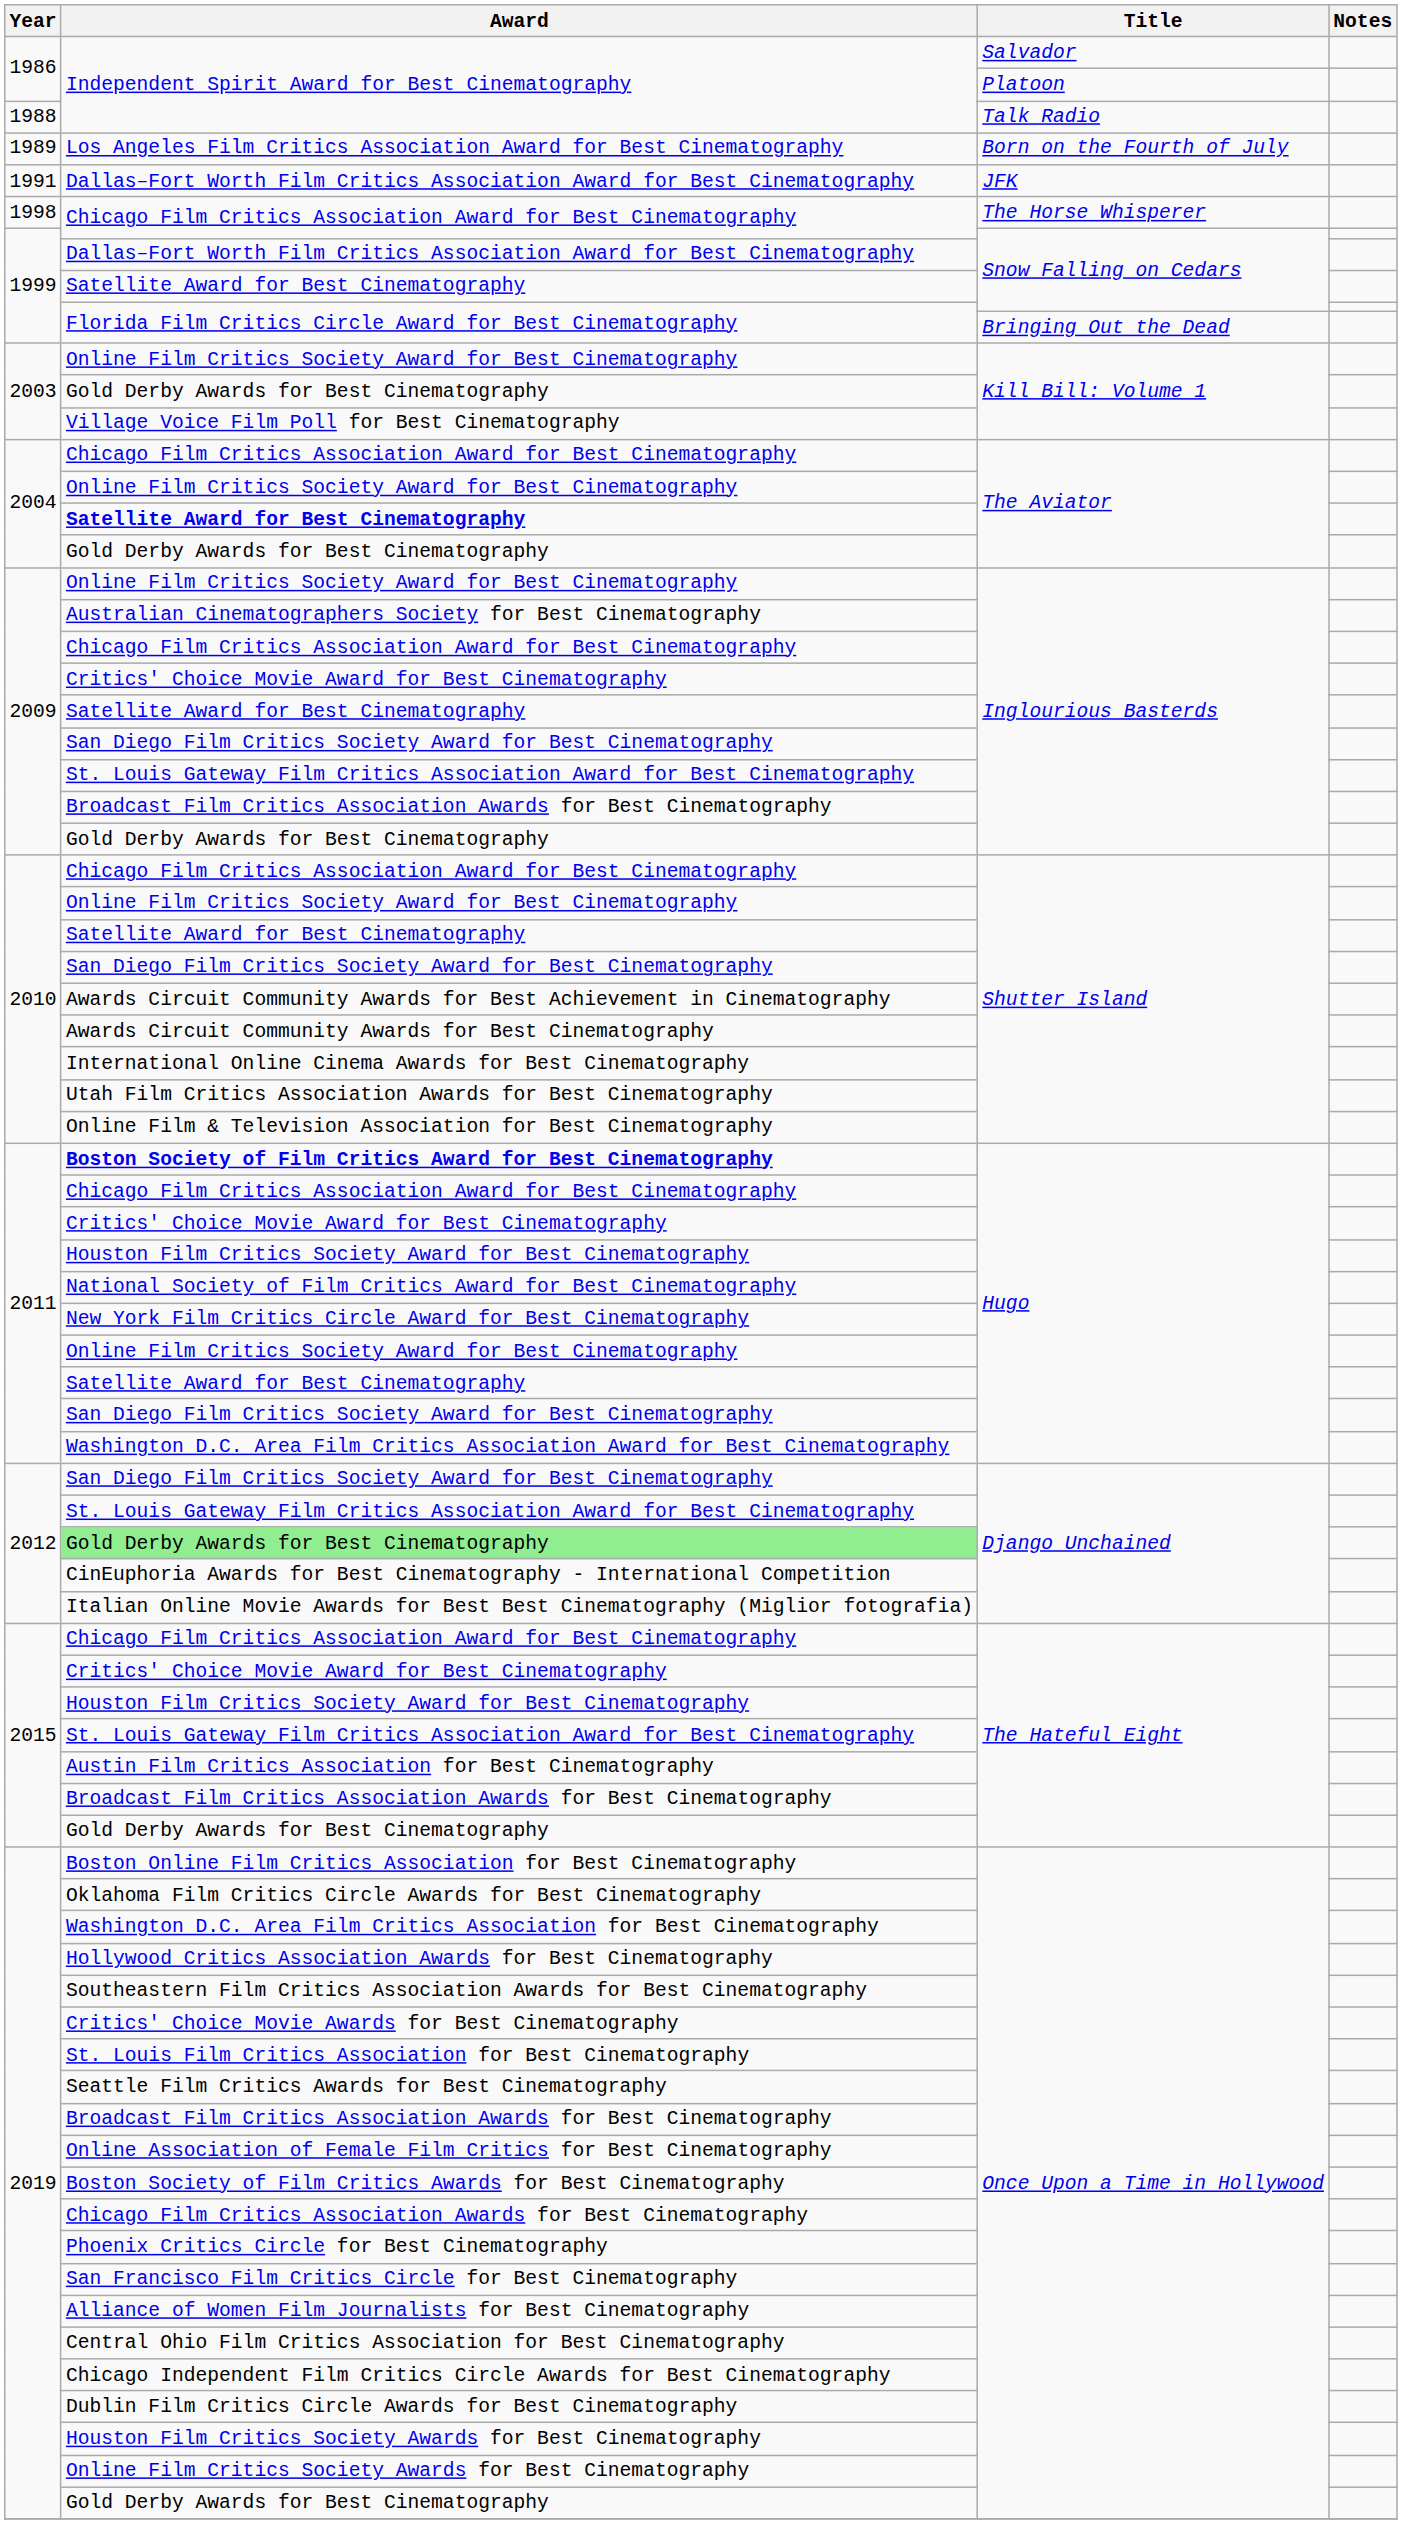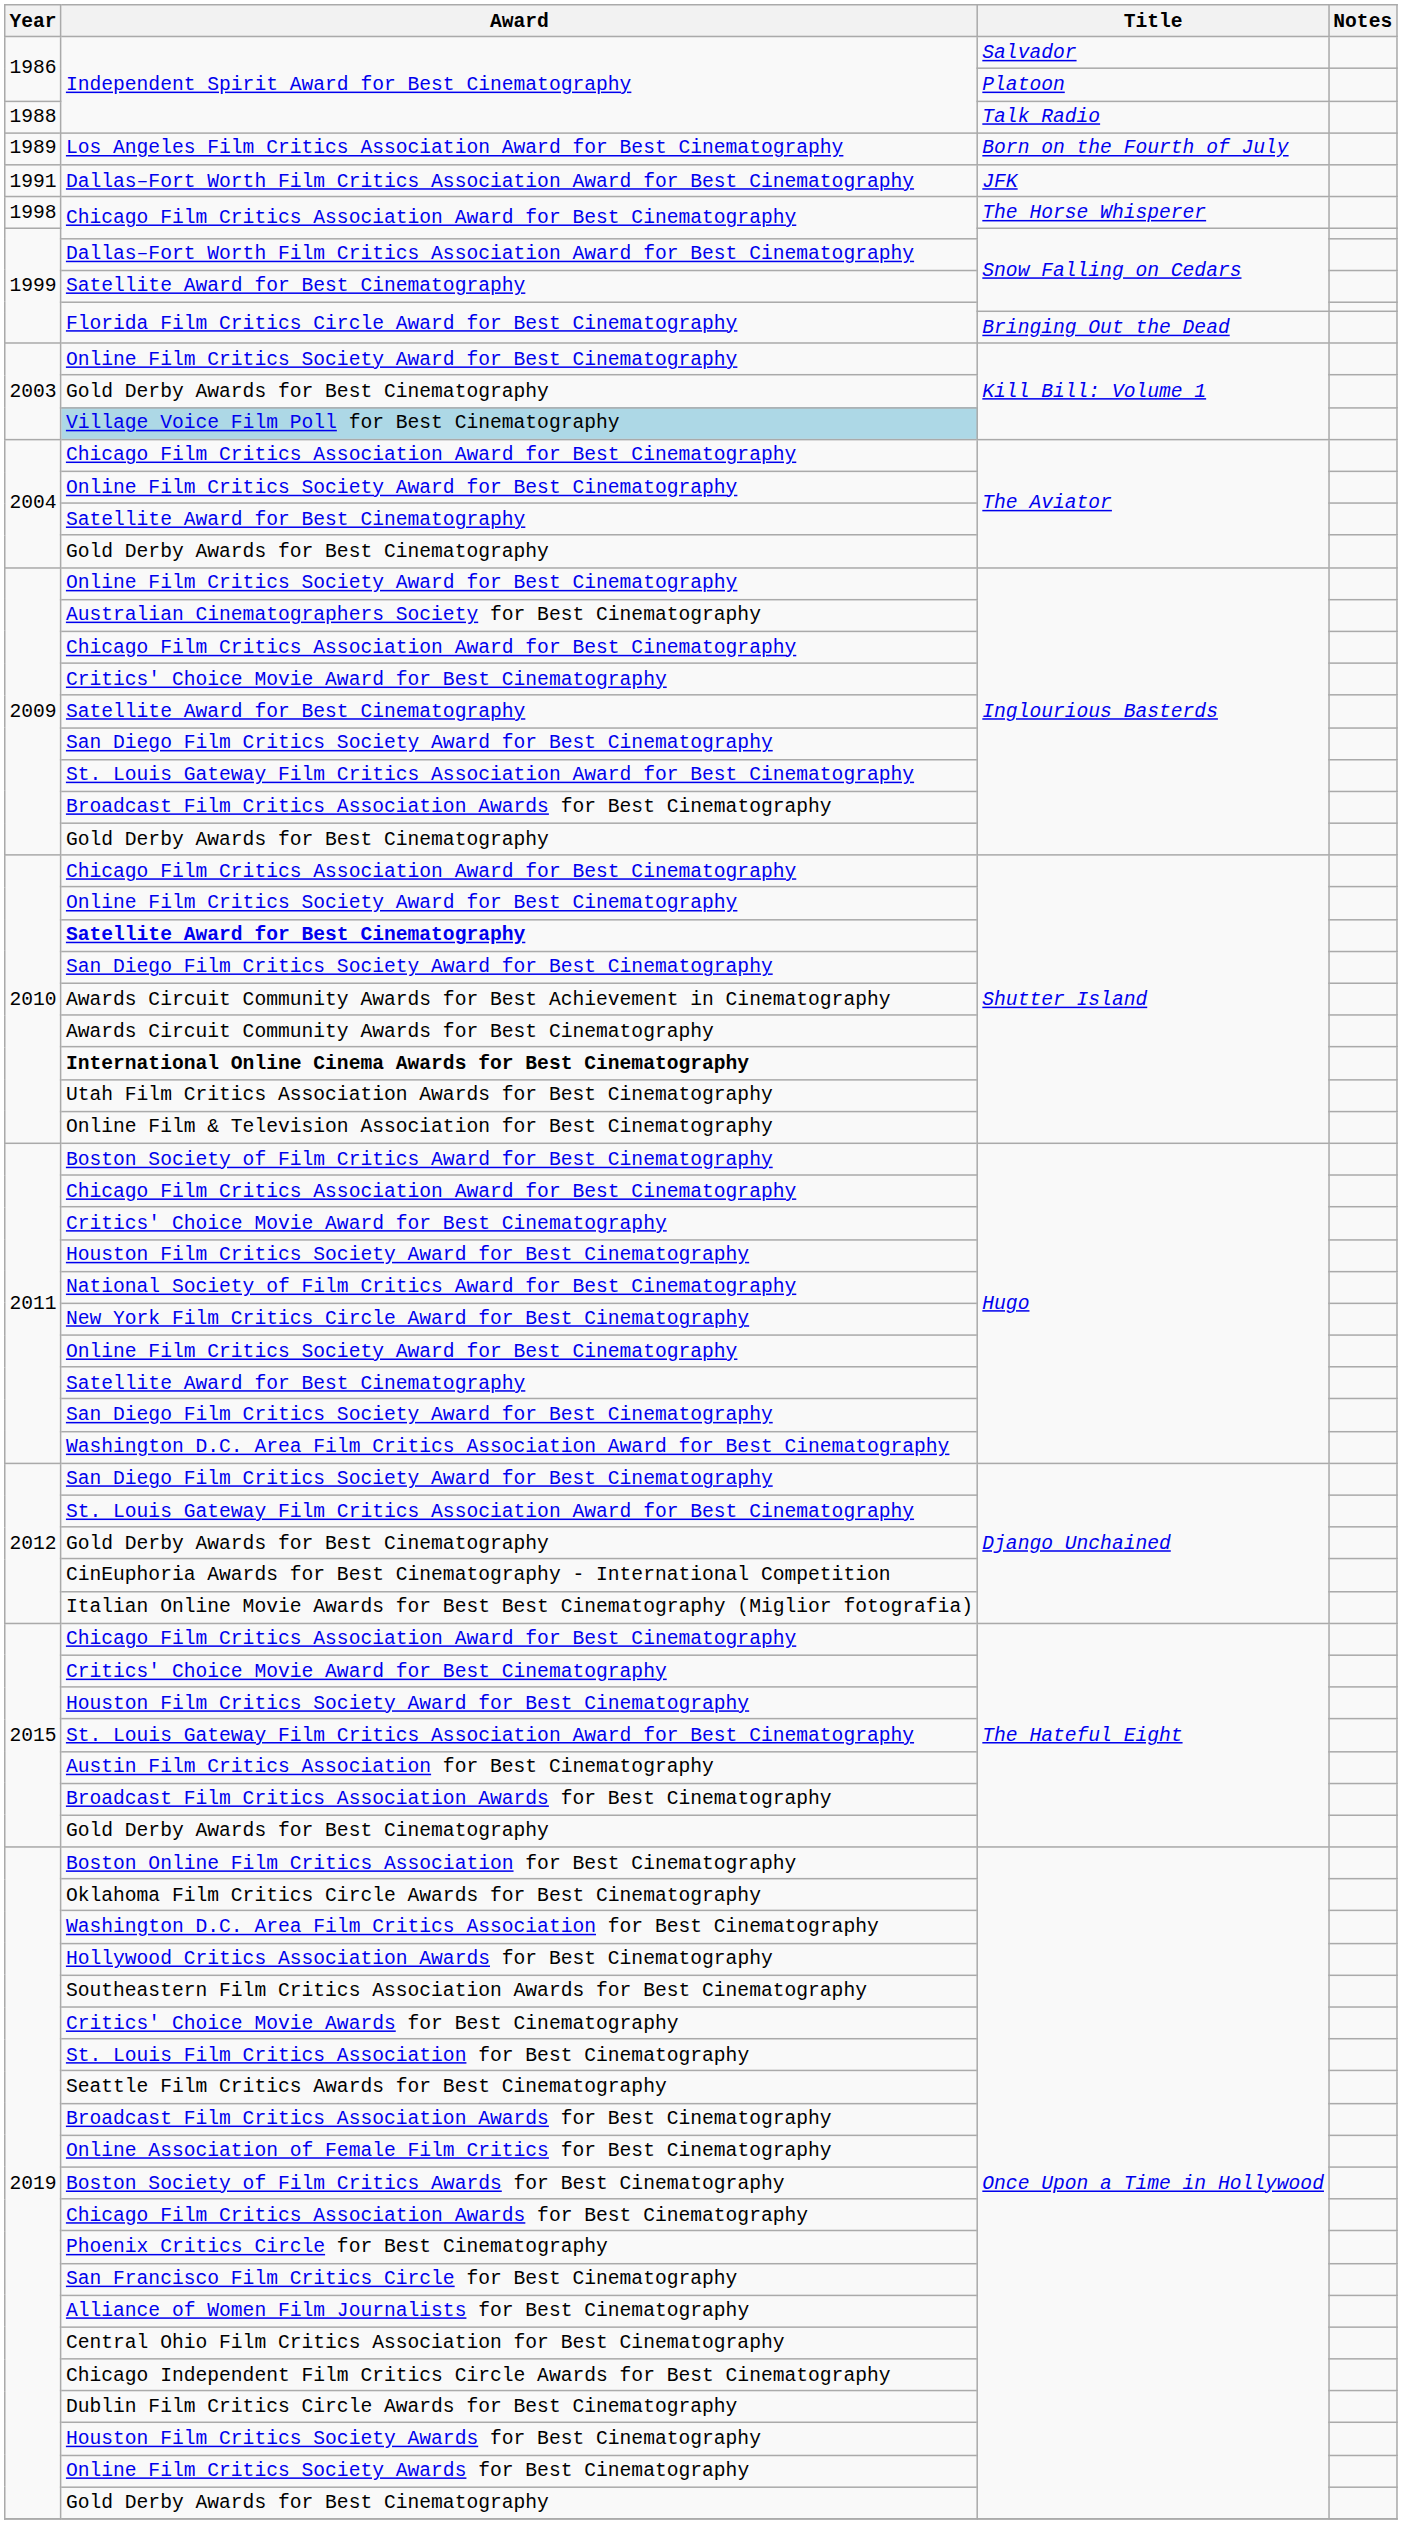(343, 423) no background -> (343, 423) lightblue background
(296, 519) bold -> (296, 519) normal
(296, 935) normal -> (296, 935) bold
(408, 1063) normal -> (408, 1063) bold
(419, 1159) bold -> (419, 1159) normal
(307, 1543) lightgreen background -> (307, 1543) no background
